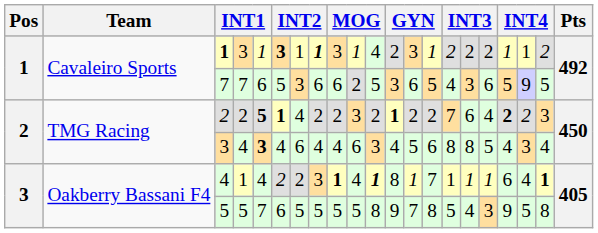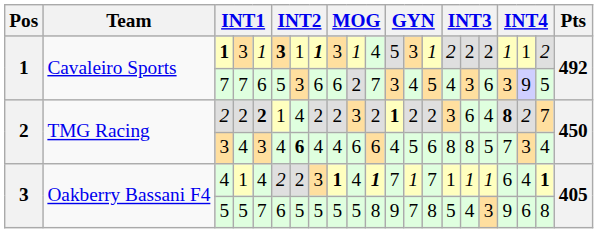(394, 51) 2 -> (394, 51) 5
(376, 83) 5 -> (376, 83) 7
(413, 83) 6 -> (413, 83) 4
(507, 83) 5 -> (507, 83) 3
(262, 115) 5 -> (262, 115) 2
(281, 115) bold -> (281, 115) normal
(451, 115) 7 -> (451, 115) 3
(507, 115) 2 -> (507, 115) 8
(545, 115) 3 -> (545, 115) 7
(262, 147) bold -> (262, 147) normal
(300, 147) normal -> (300, 147) bold
(376, 147) 3 -> (376, 147) 6
(507, 147) 4 -> (507, 147) 7
(394, 179) 8 -> (394, 179) 7
(526, 211) 5 -> (526, 211) 6
